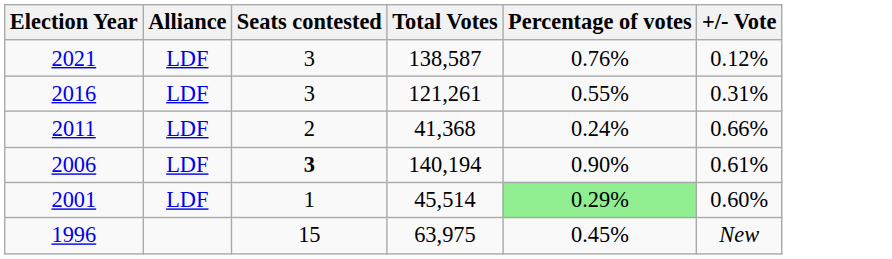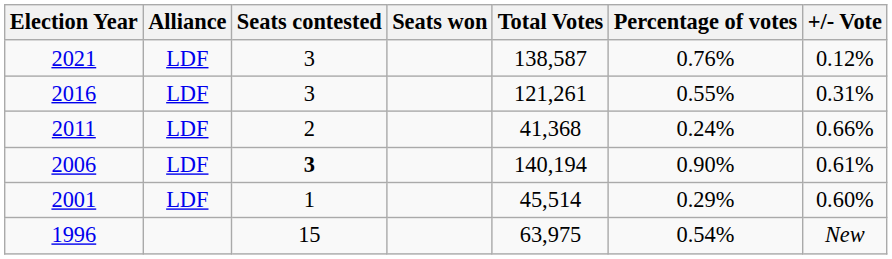+ column: (440, 22)
(600, 199) lightgreen background -> (705, 199) no background
(600, 235) 0.45% -> (705, 235) 0.54%
